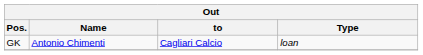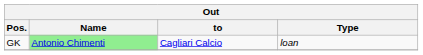(68, 43) no background -> (68, 43) lightgreen background
